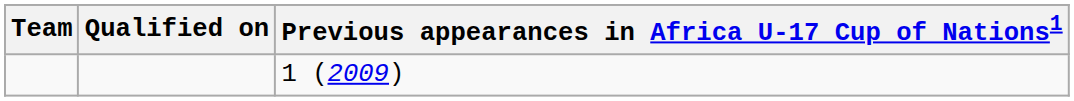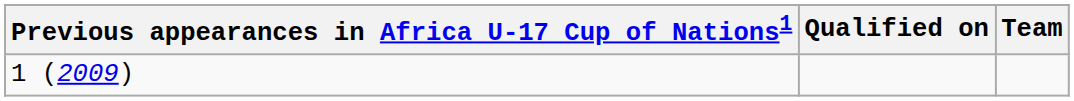columns swapped: (42, 29) <-> (672, 29)
